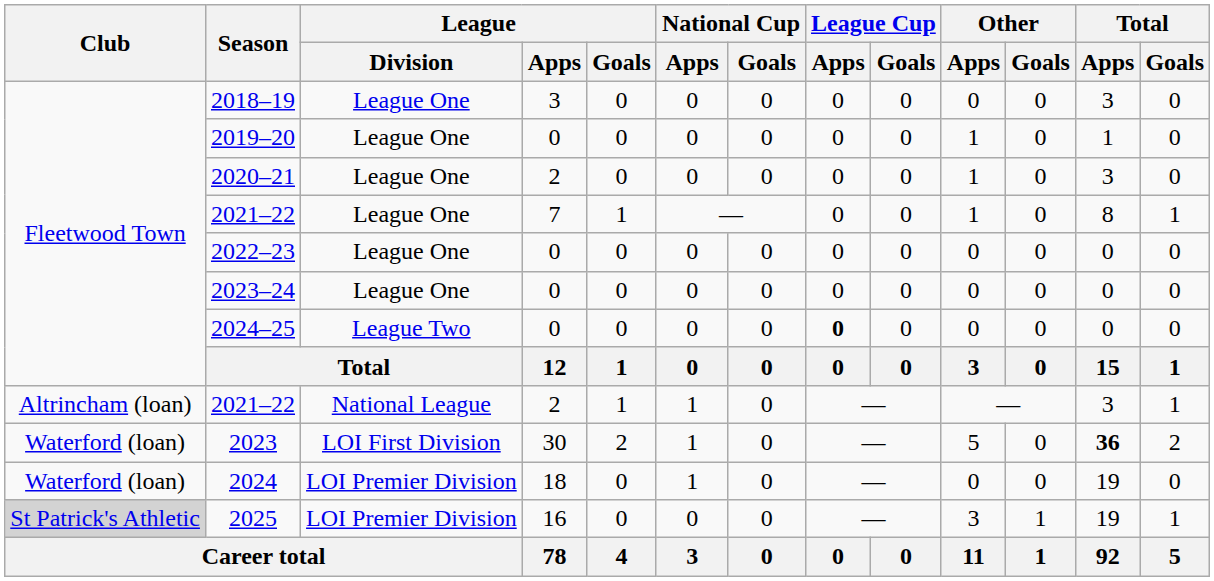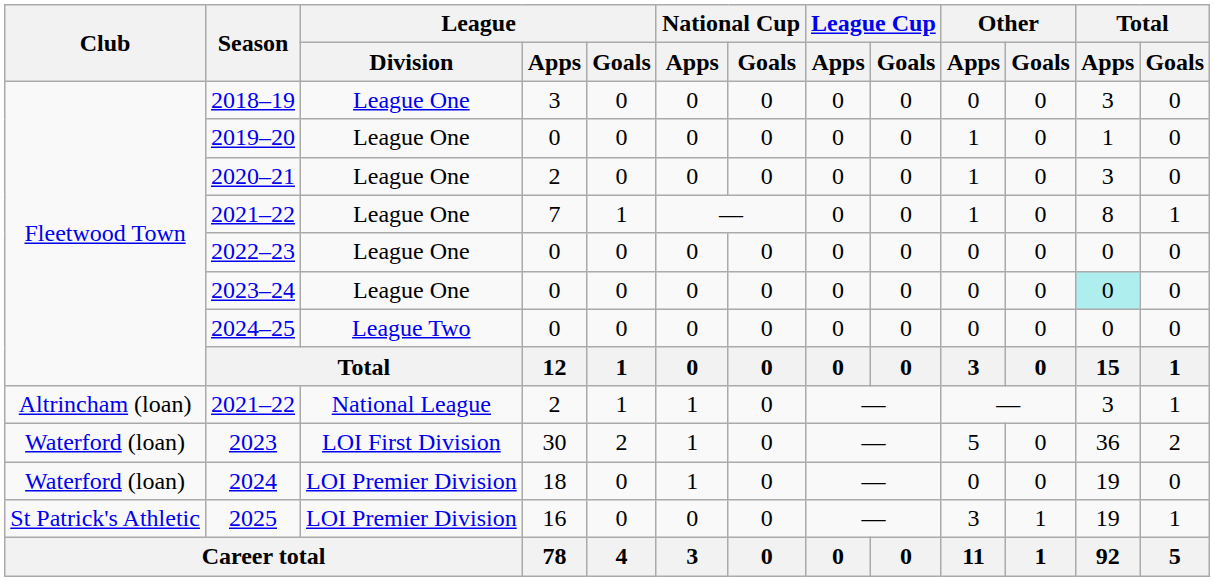(1108, 289) no background -> (1108, 289) paleturquoise background
(838, 328) bold -> (838, 328) normal
(1108, 442) bold -> (1108, 442) normal
(105, 518) lightgrey background -> (105, 518) no background
